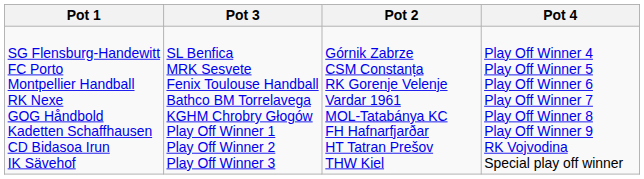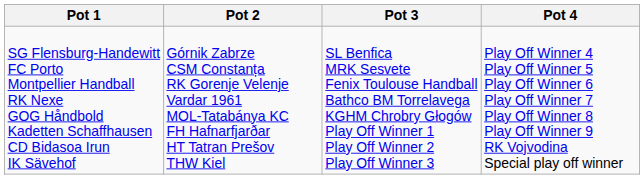columns swapped: (402, 15) <-> (243, 15)
